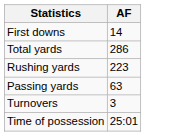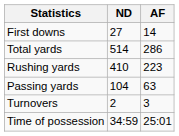+ column: (124, 13)
